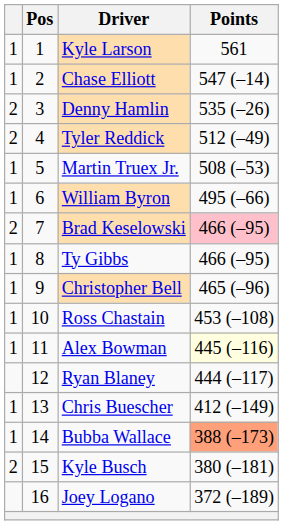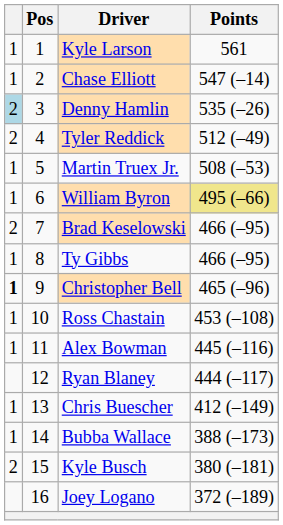(13, 109) no background -> (13, 109) lightblue background
(234, 198) no background -> (234, 198) khaki background
(234, 228) pink background -> (234, 228) no background
(13, 288) normal -> (13, 288) bold
(234, 347) lightyellow background -> (234, 347) no background
(234, 437) lightsalmon background -> (234, 437) no background
